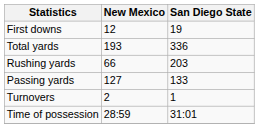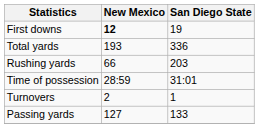(110, 30) normal -> (110, 30) bold
rows swapped: (40, 81) <-> (53, 115)
